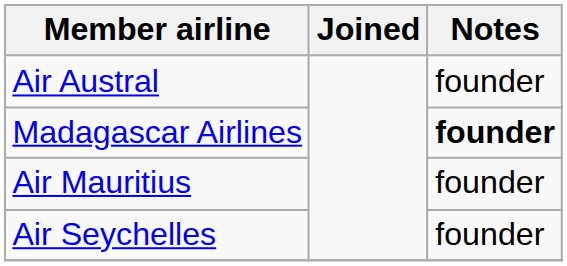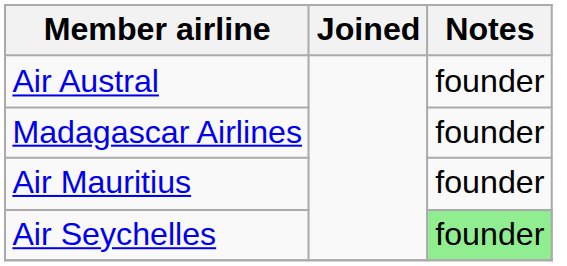(495, 132) bold -> (490, 132) normal
(490, 234) no background -> (490, 234) lightgreen background
